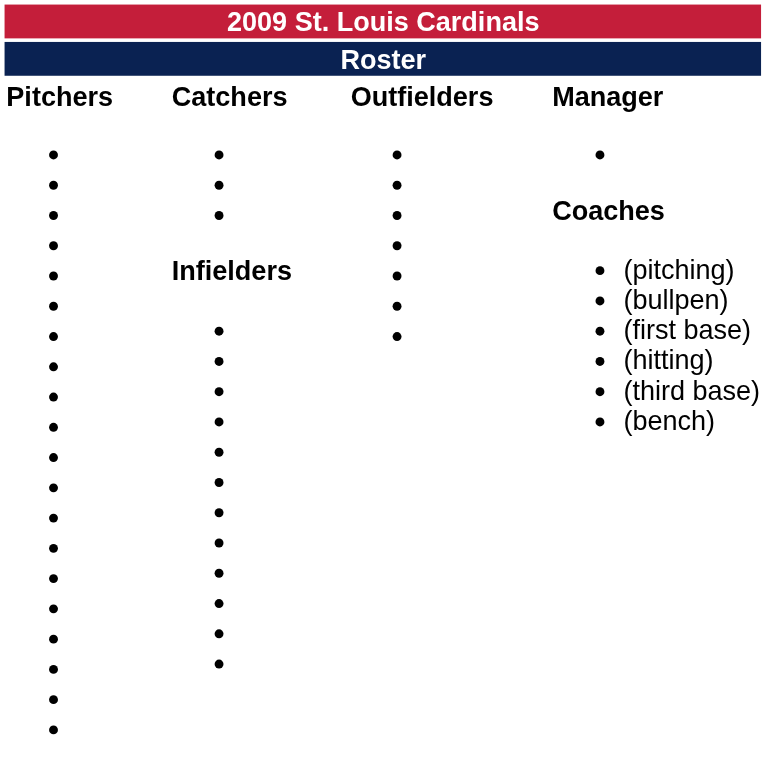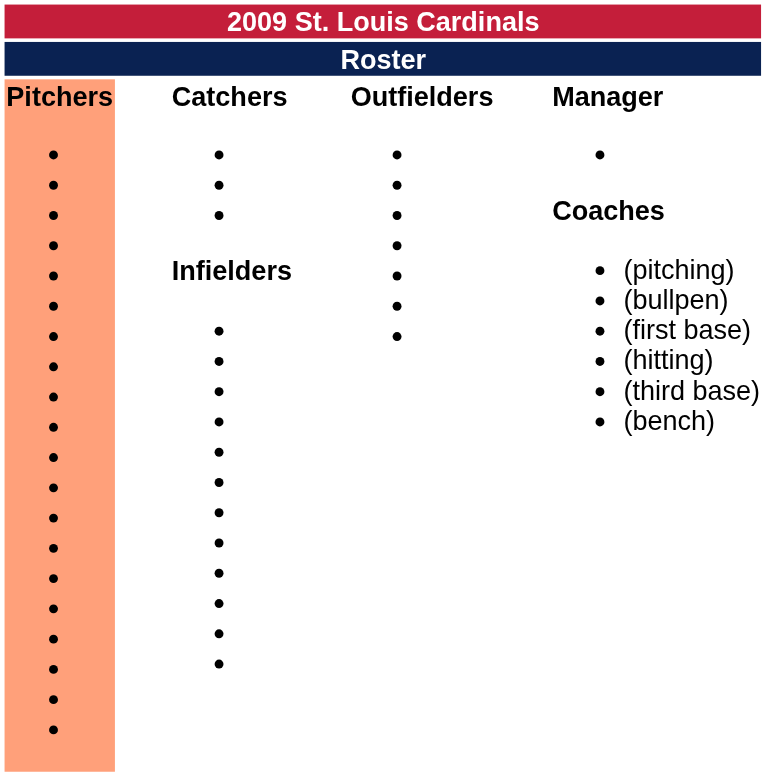(60, 412) no background -> (60, 412) lightsalmon background
